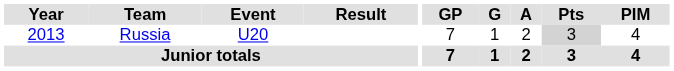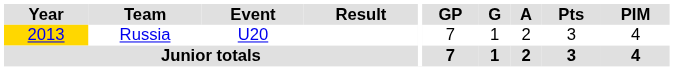(46, 35) no background -> (46, 35) gold background
(571, 35) lightgrey background -> (571, 35) no background
